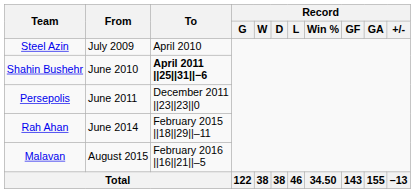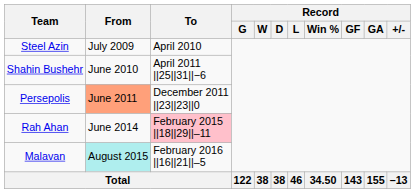(180, 70) bold -> (180, 70) normal
(113, 99) no background -> (113, 99) lightsalmon background
(188, 128) no background -> (188, 128) pink background
(118, 157) no background -> (118, 157) paleturquoise background
